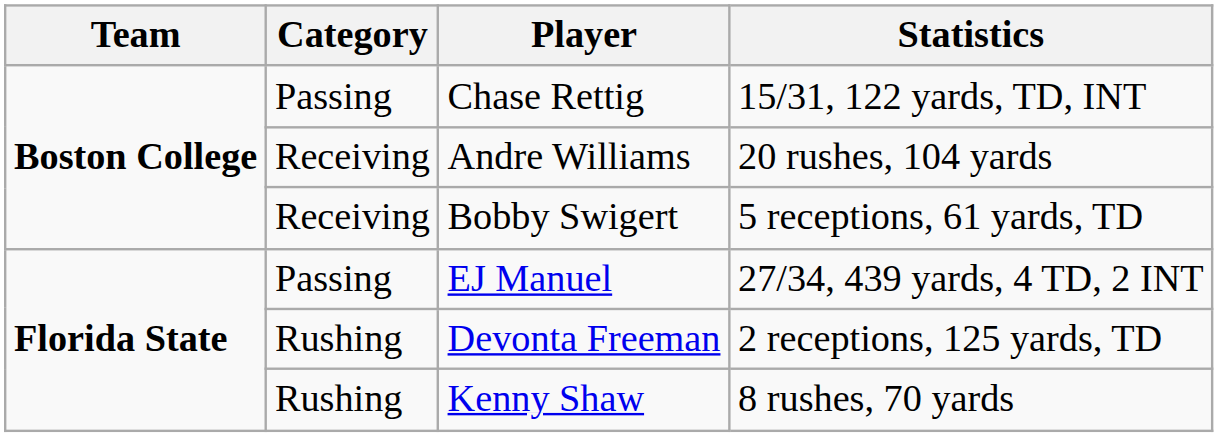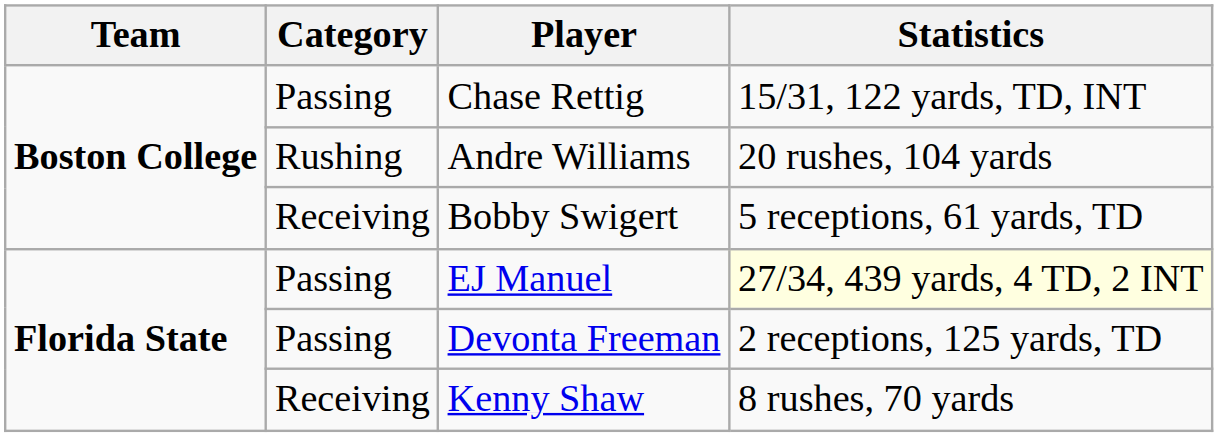(352, 156) Receiving -> (339, 156) Rushing
(971, 277) no background -> (971, 277) lightyellow background
(339, 338) Rushing -> (333, 338) Passing
(339, 398) Rushing -> (352, 398) Receiving
